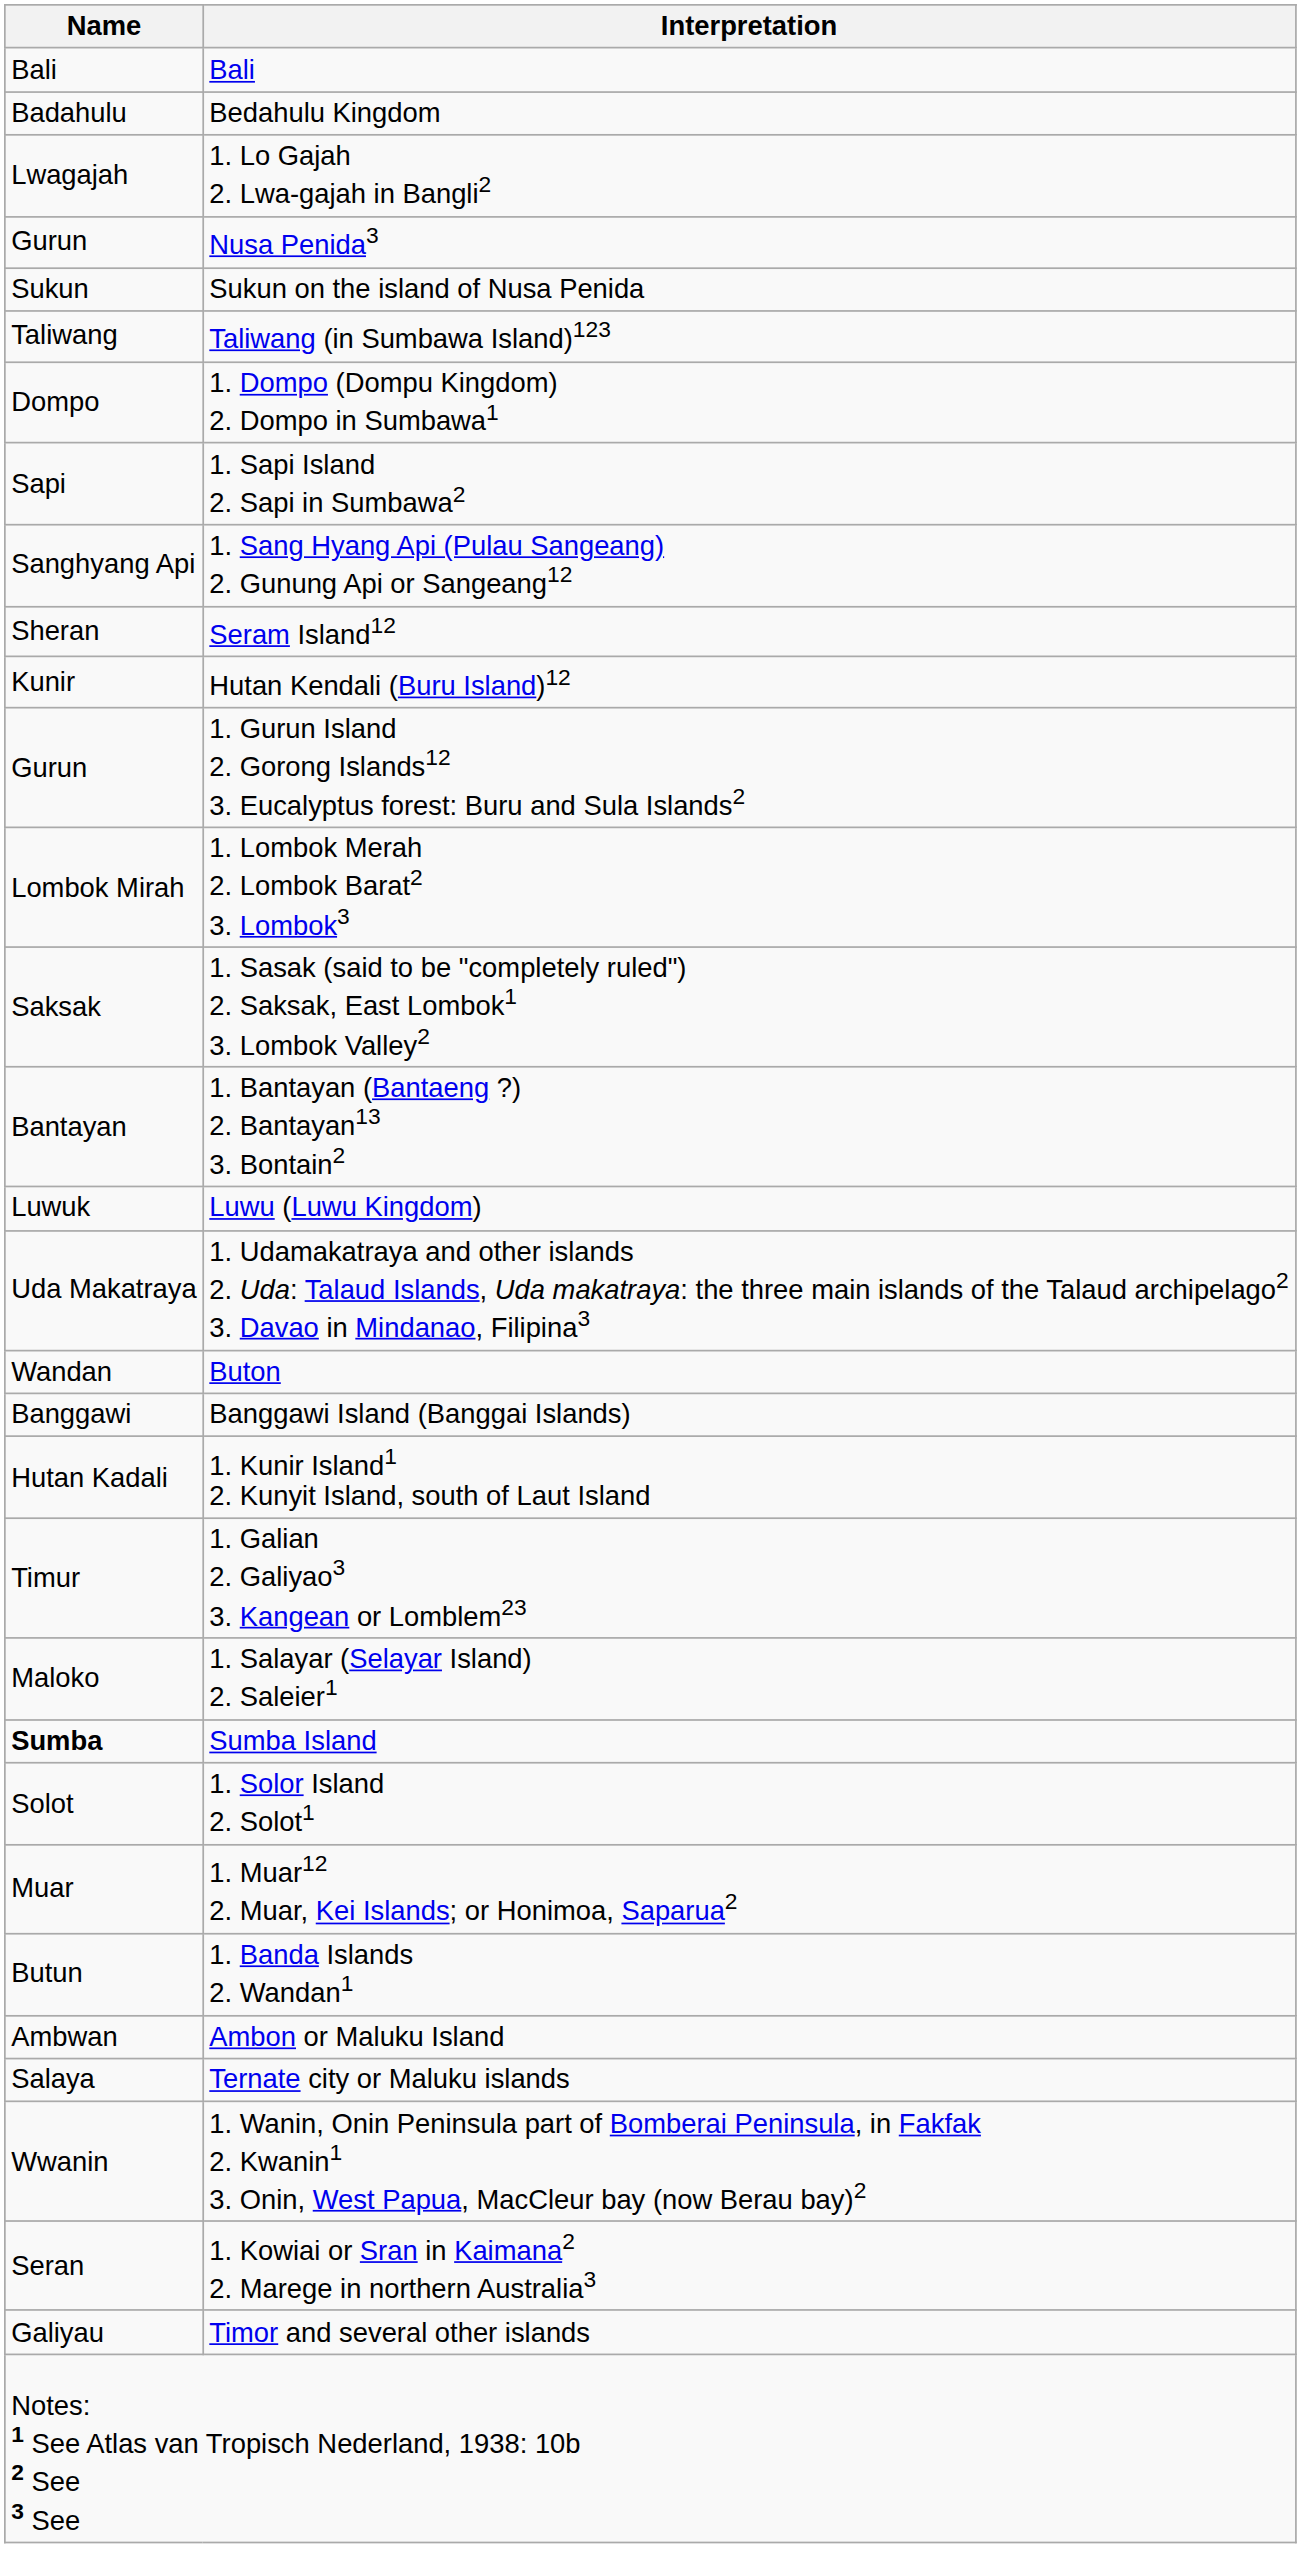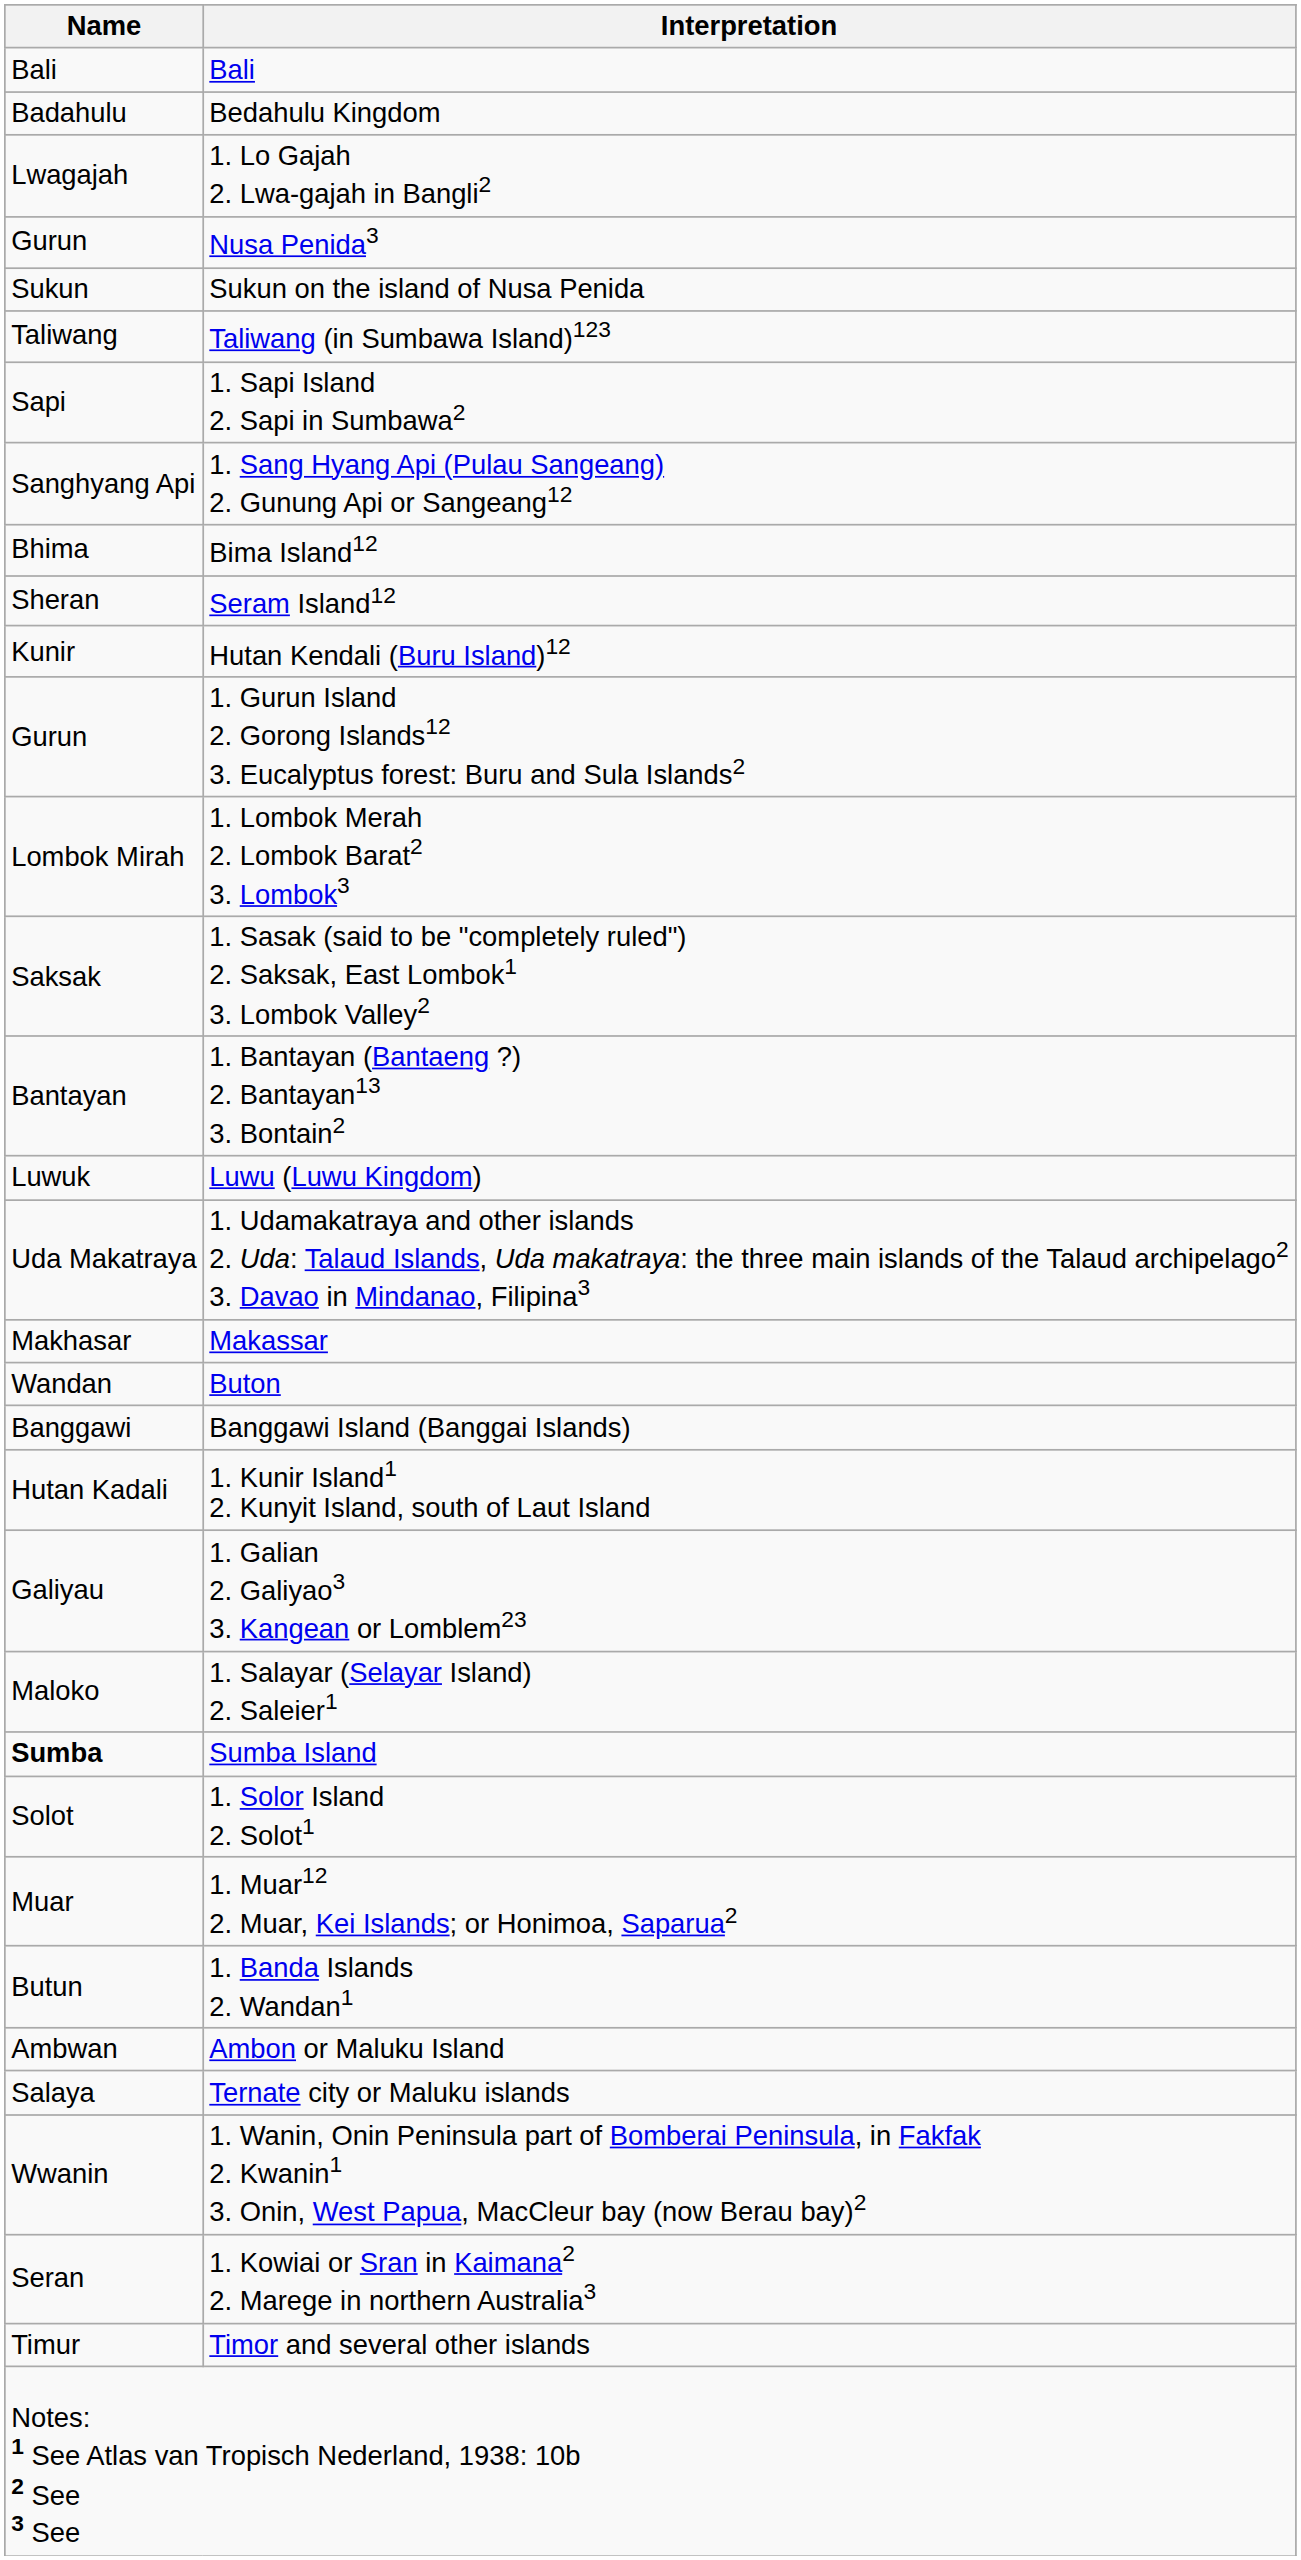- row: (383, 402)
+ row: (293, 549)
+ row: (269, 1340)
(46, 1577) Timur -> (58, 1590) Galiyau
(58, 2332) Galiyau -> (46, 2344) Timur
